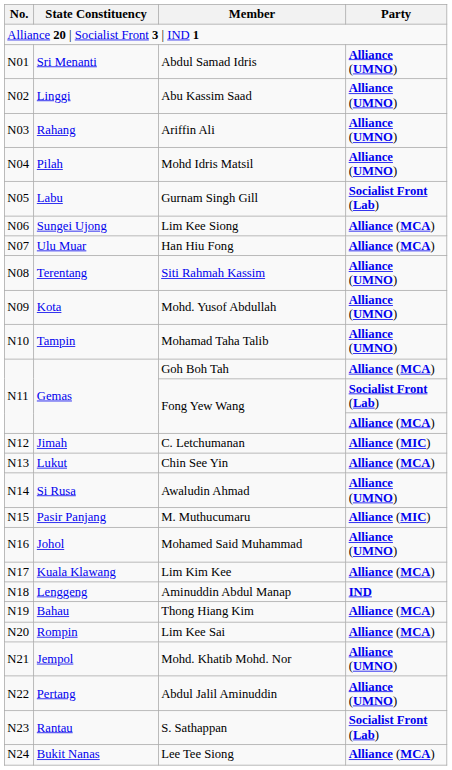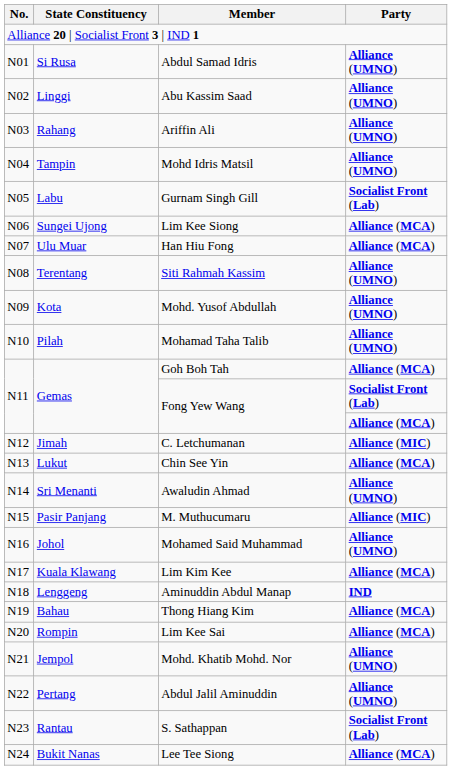(67, 61) Sri Menanti -> (56, 61) Si Rusa
(50, 164) Pilah -> (56, 164) Tampin
(56, 341) Tampin -> (50, 341) Pilah
(56, 490) Si Rusa -> (67, 490) Sri Menanti
